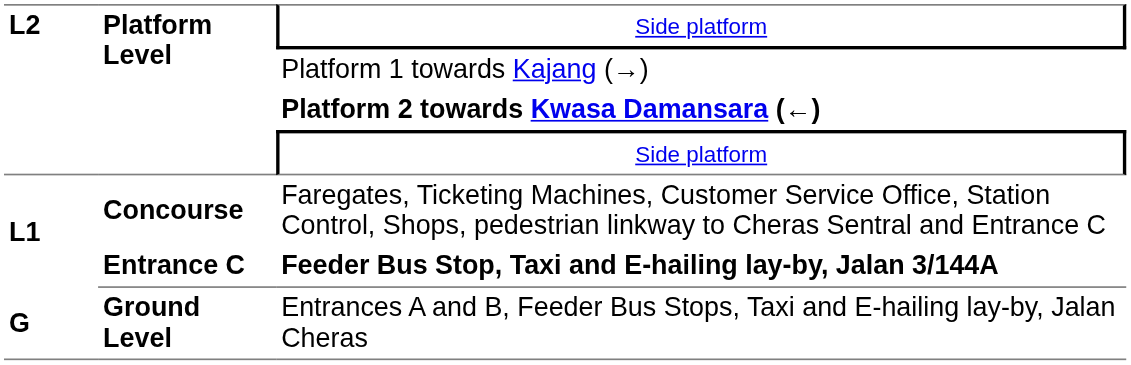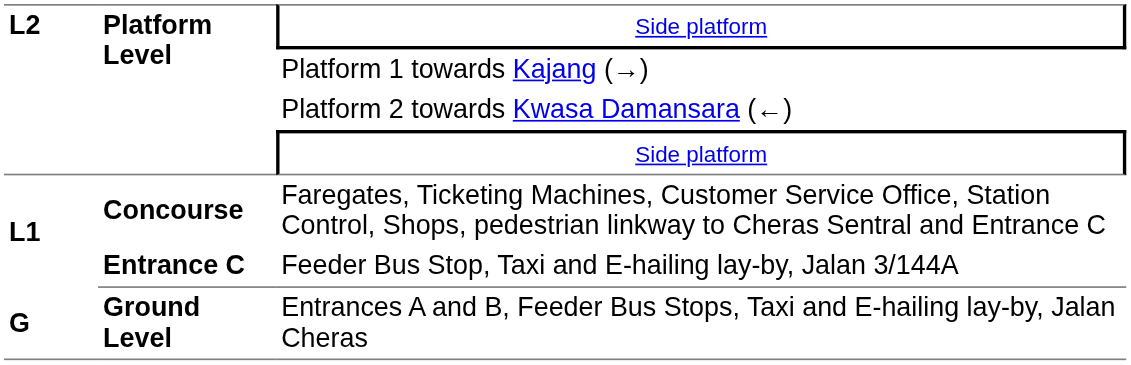(551, 109) bold -> (537, 109) normal
(640, 265) bold -> (620, 265) normal
